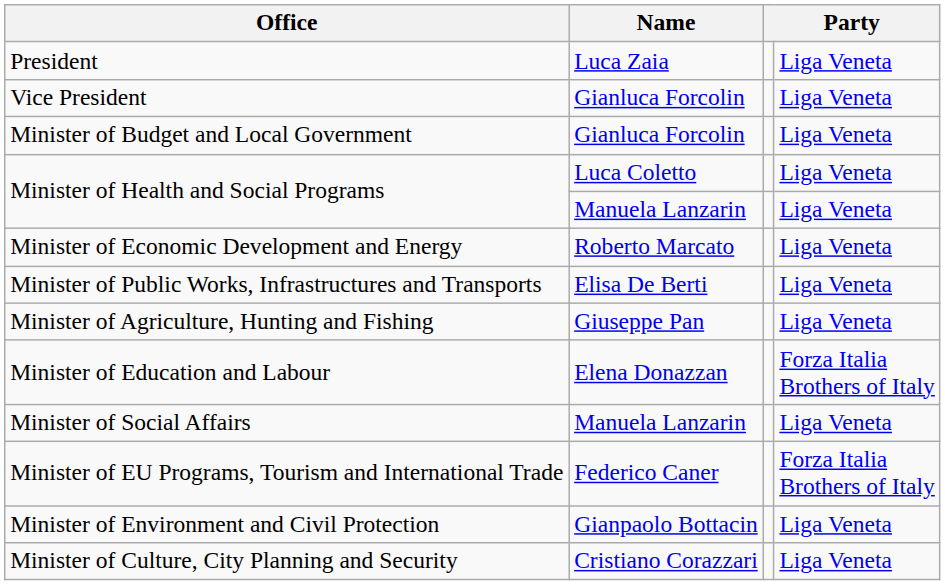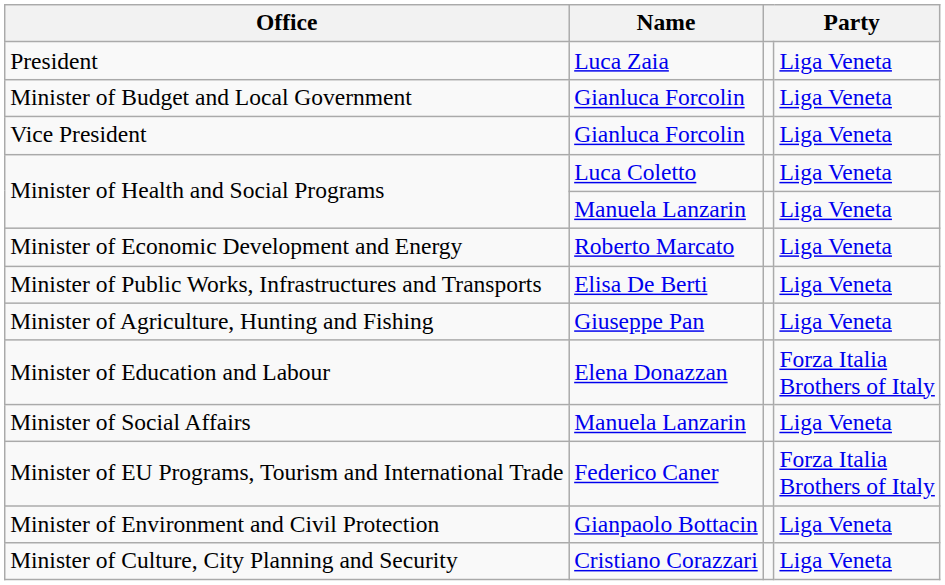rows swapped: (78, 97) <-> (211, 135)
